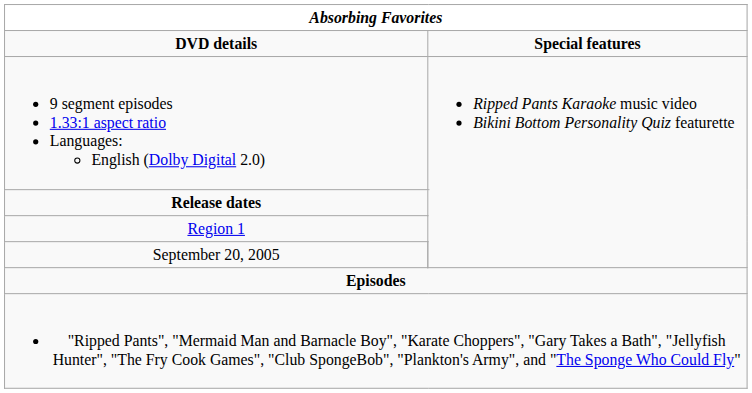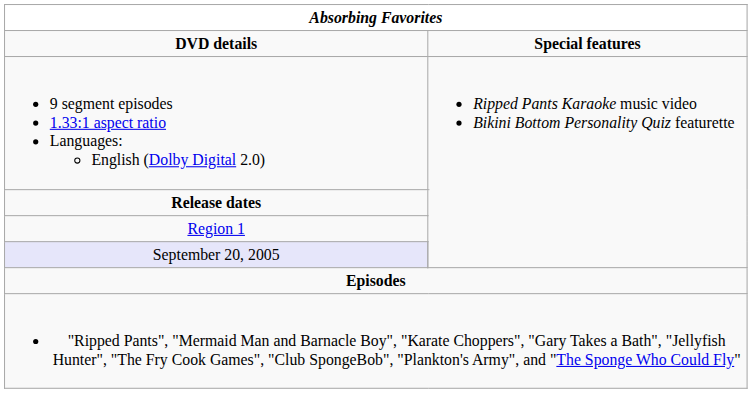(216, 254) no background -> (216, 254) lavender background
